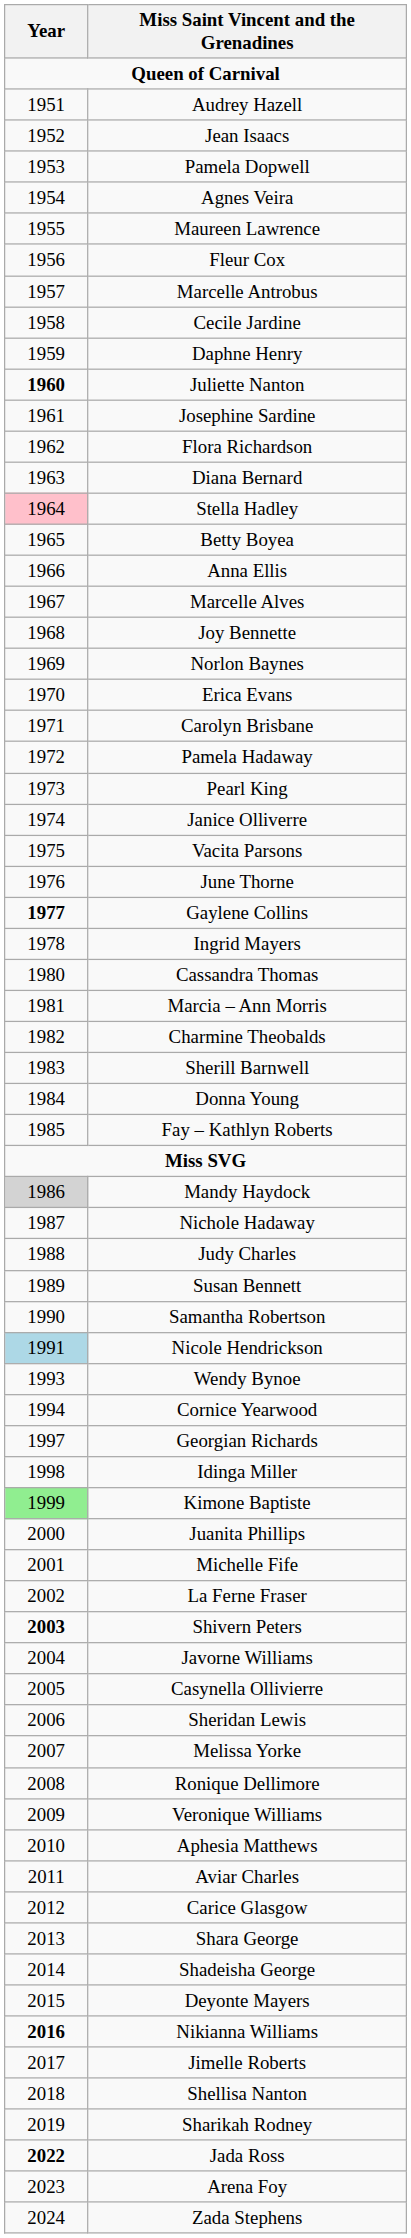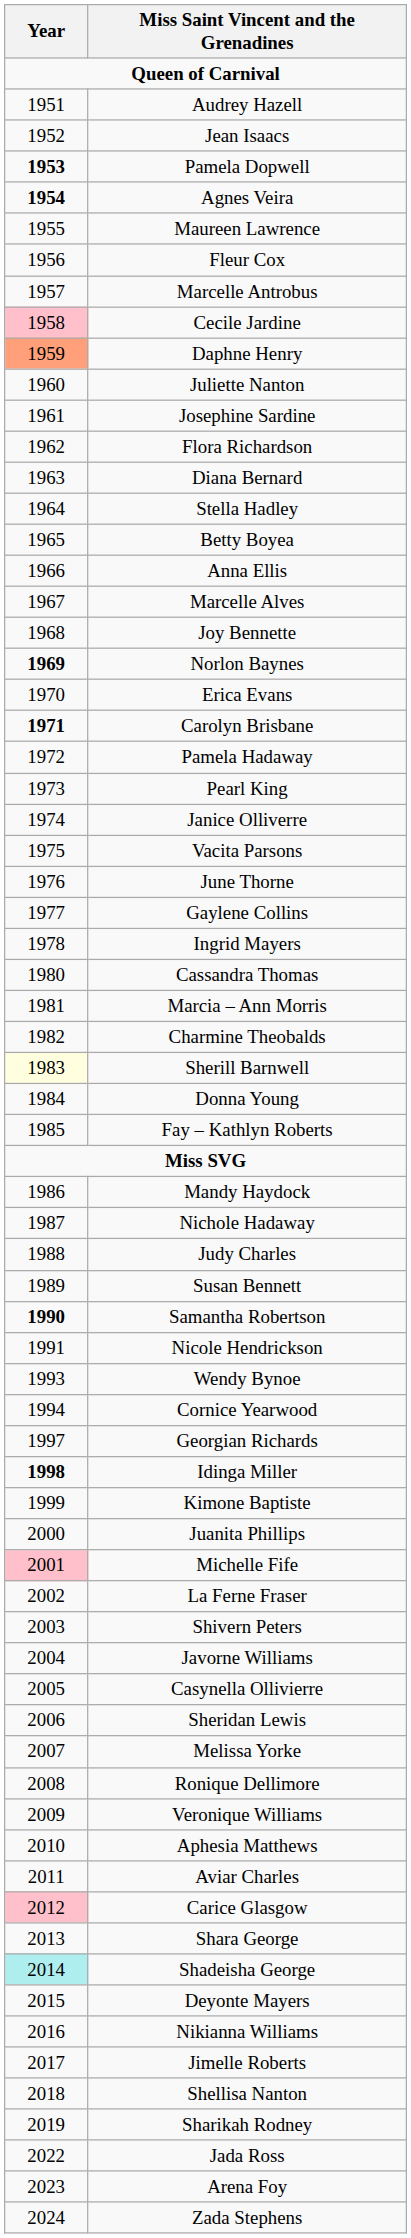(46, 166) normal -> (46, 166) bold
(46, 197) normal -> (46, 197) bold
(46, 322) no background -> (46, 322) pink background
(46, 353) no background -> (46, 353) lightsalmon background
(46, 384) bold -> (46, 384) normal
(46, 508) pink background -> (46, 508) no background
(46, 664) normal -> (46, 664) bold
(46, 726) normal -> (46, 726) bold
(46, 912) bold -> (46, 912) normal
(46, 1068) no background -> (46, 1068) lightyellow background
(46, 1192) lightgrey background -> (46, 1192) no background
(46, 1316) normal -> (46, 1316) bold
(46, 1347) lightblue background -> (46, 1347) no background
(46, 1472) normal -> (46, 1472) bold
(46, 1503) lightgreen background -> (46, 1503) no background
(46, 1565) no background -> (46, 1565) pink background
(46, 1627) bold -> (46, 1627) normal
(46, 1907) no background -> (46, 1907) pink background
(46, 1969) no background -> (46, 1969) paleturquoise background
(46, 2031) bold -> (46, 2031) normal
(46, 2155) bold -> (46, 2155) normal
